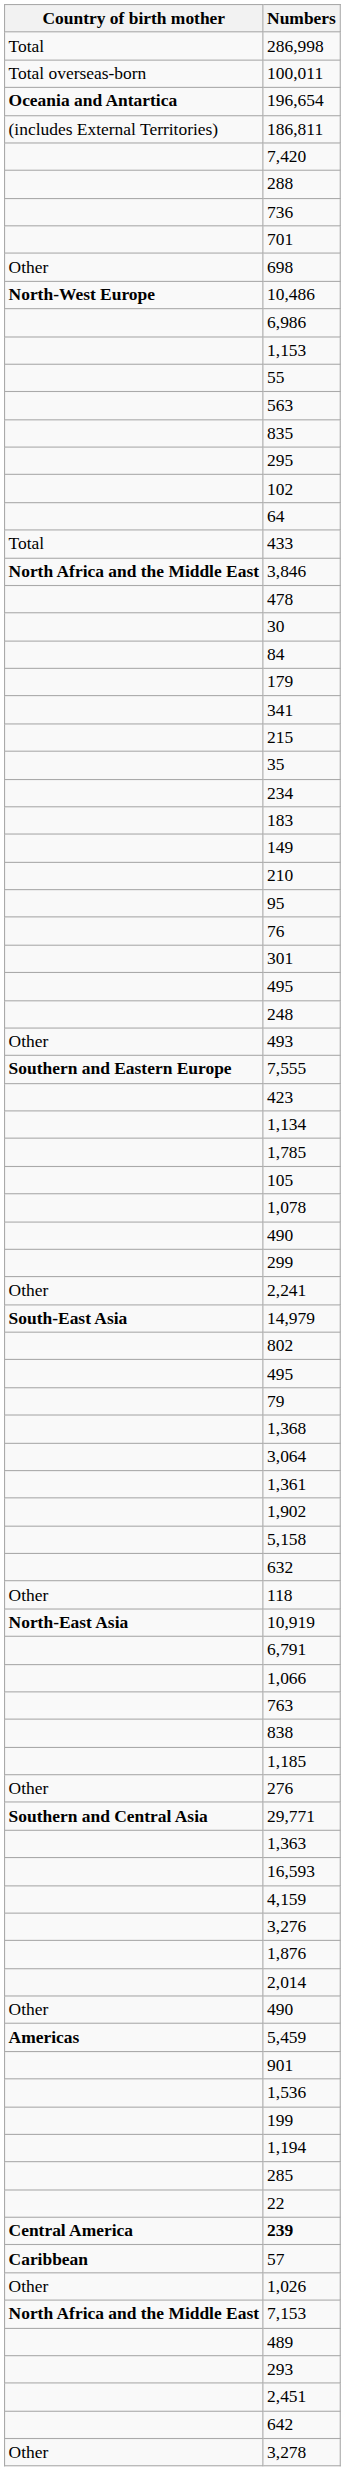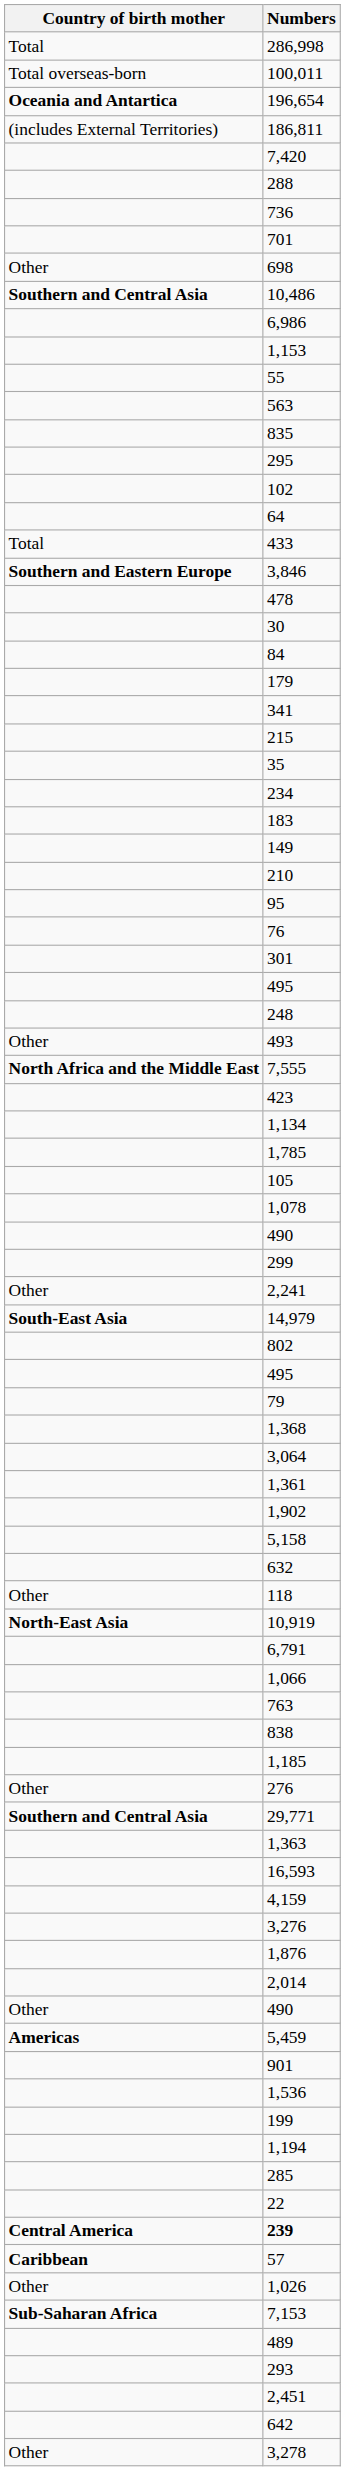(82, 294) North-West Europe -> (108, 294) Southern and Central Asia
(134, 571) North Africa and the Middle East -> (120, 571) Southern and Eastern Europe
(120, 1069) Southern and Eastern Europe -> (134, 1069) North Africa and the Middle East
(134, 2314) North Africa and the Middle East -> (83, 2314) Sub-Saharan Africa
